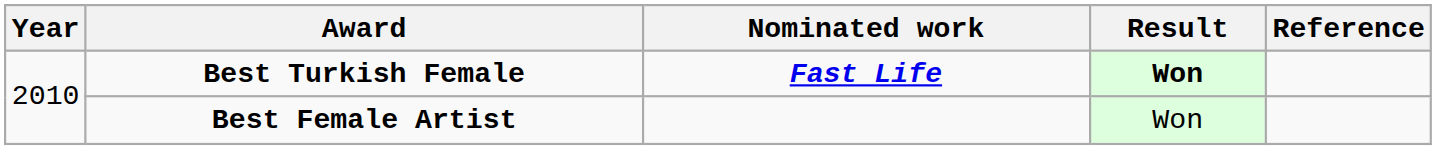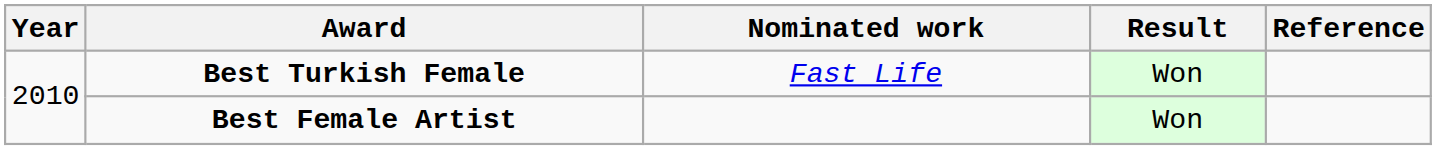(866, 74) bold -> (866, 74) normal
(1178, 74) bold -> (1178, 74) normal
